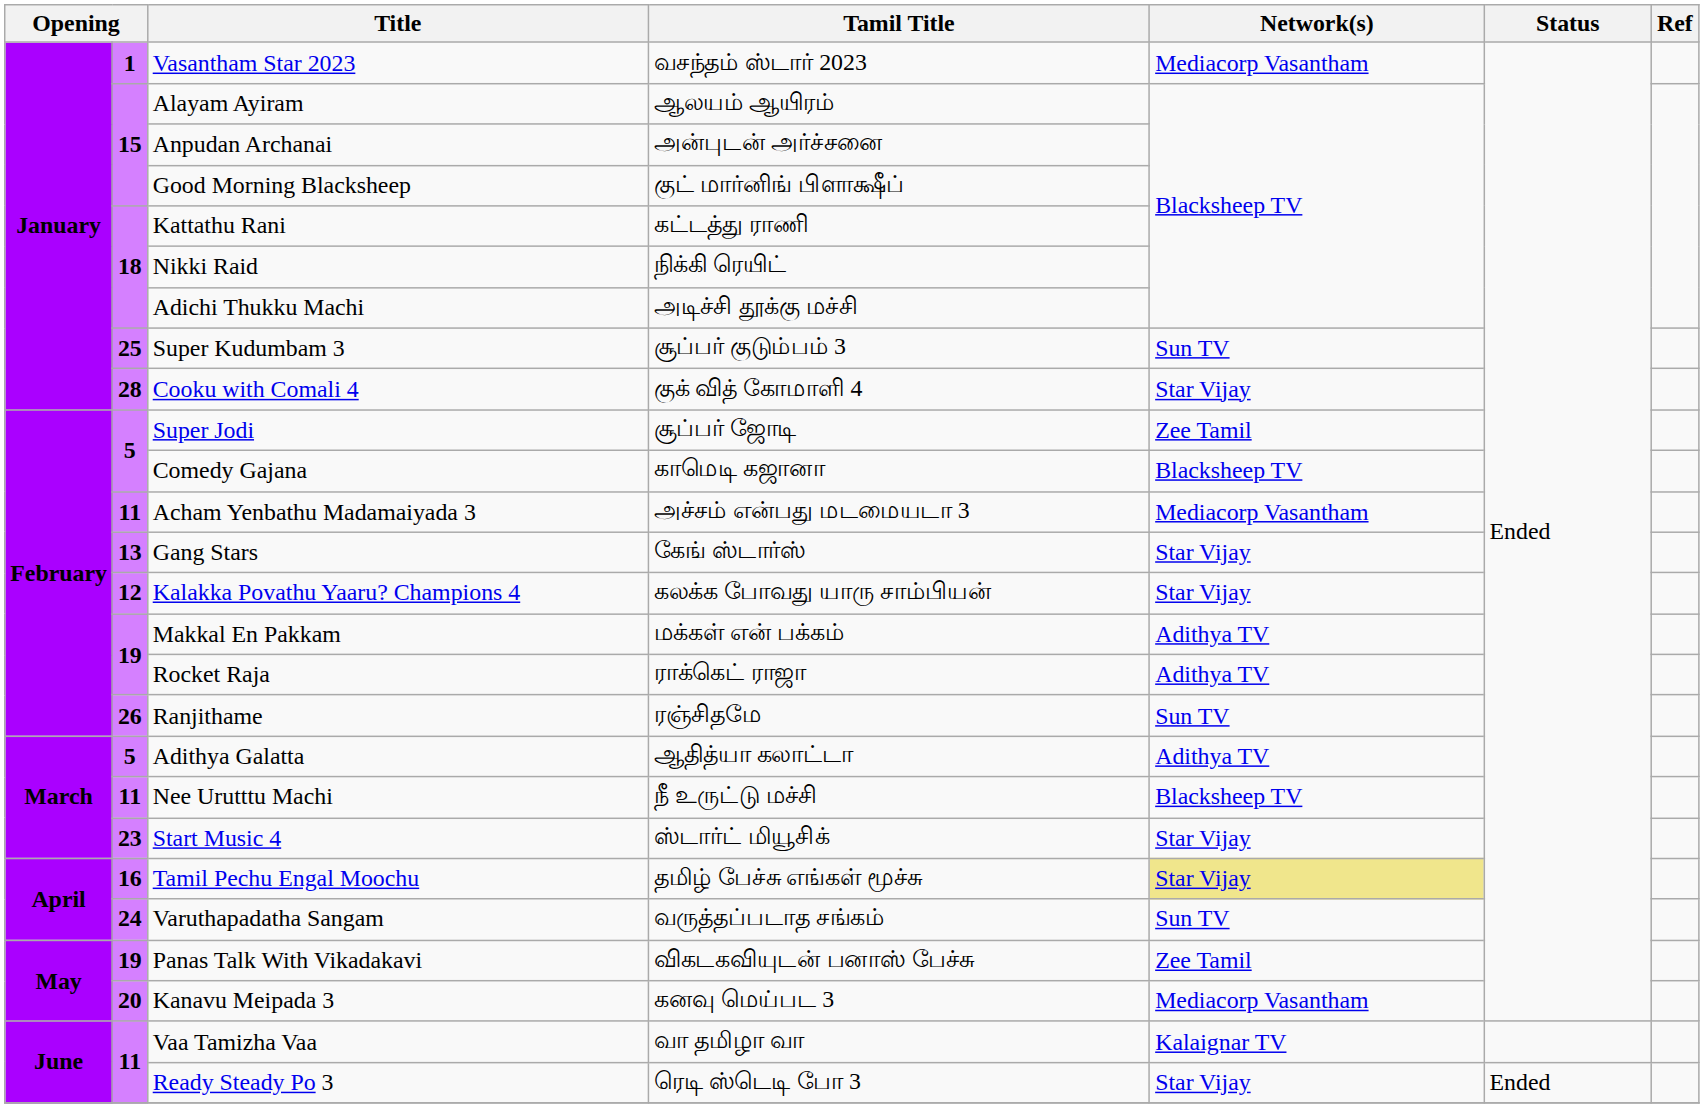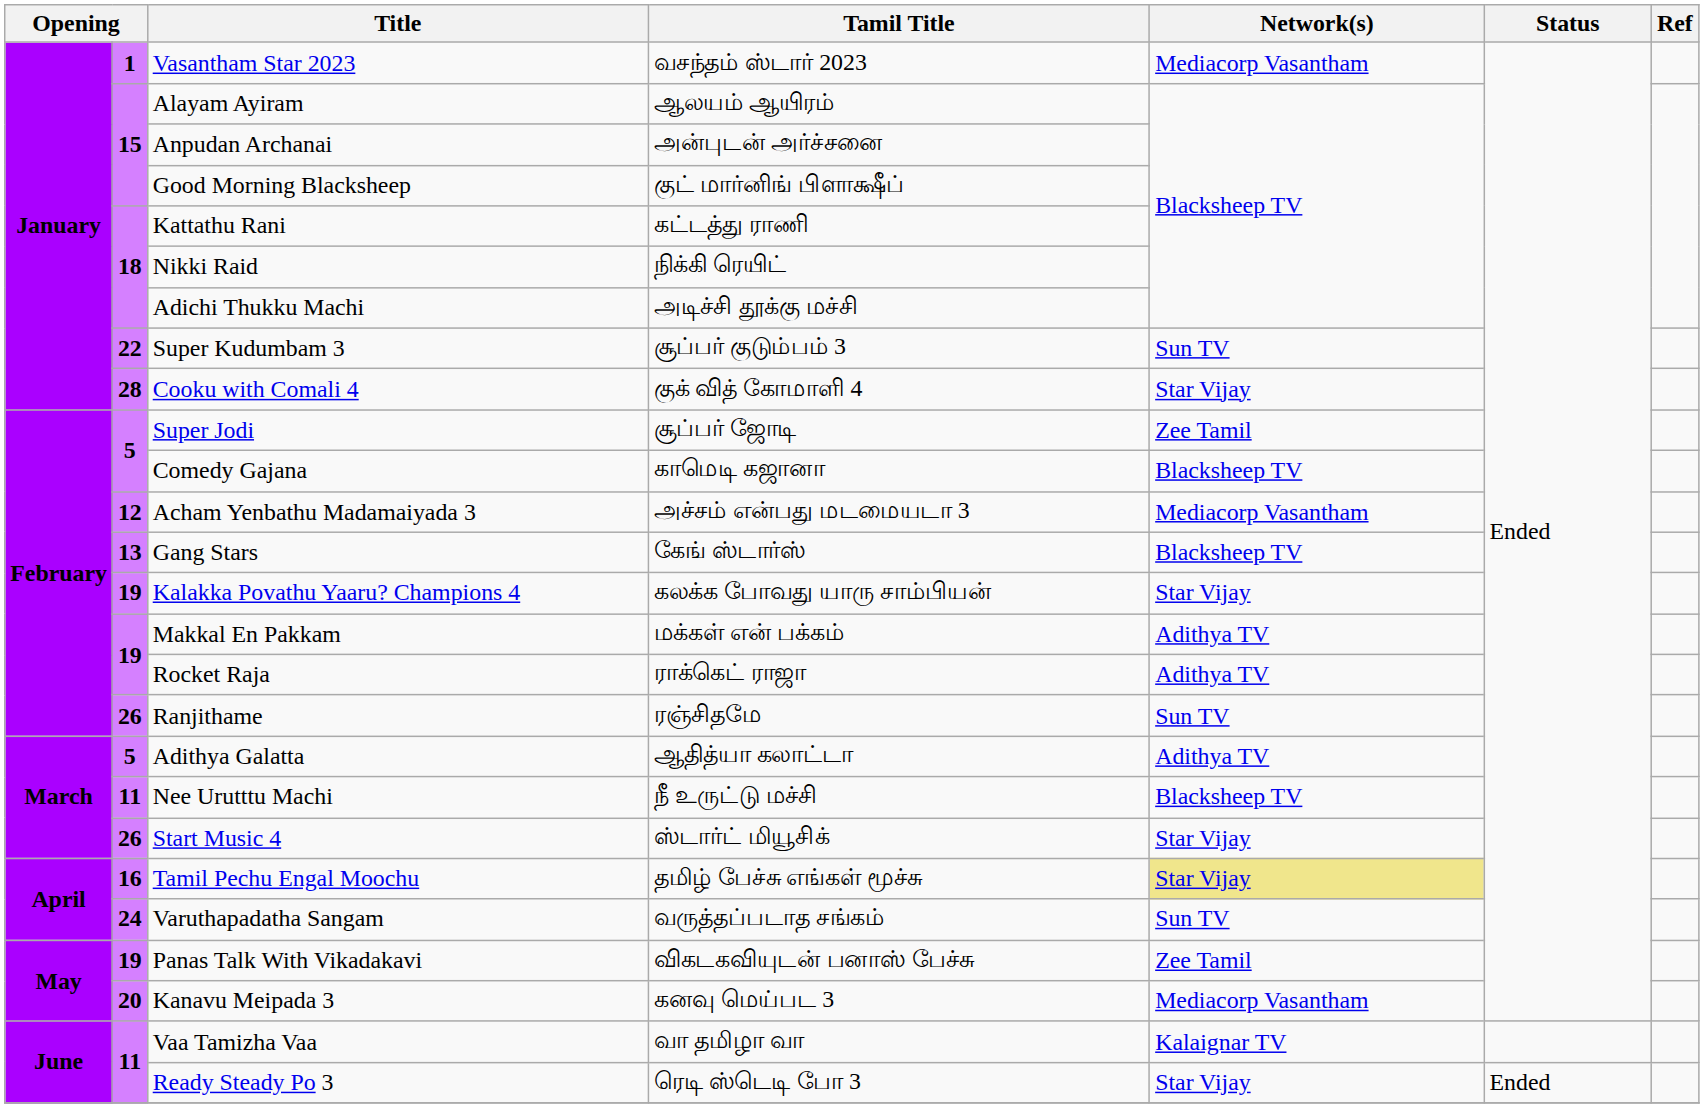(130, 348) 25 -> (130, 348) 22
(130, 511) 11 -> (130, 511) 12
(1203, 552) Star Vijay -> (1229, 552) Blacksheep TV
(130, 592) 12 -> (130, 592) 19
(130, 837) 23 -> (130, 837) 26
